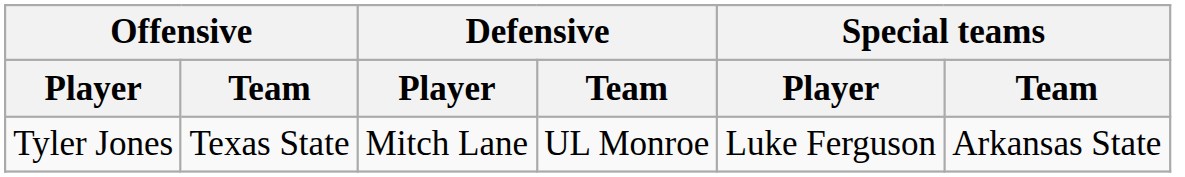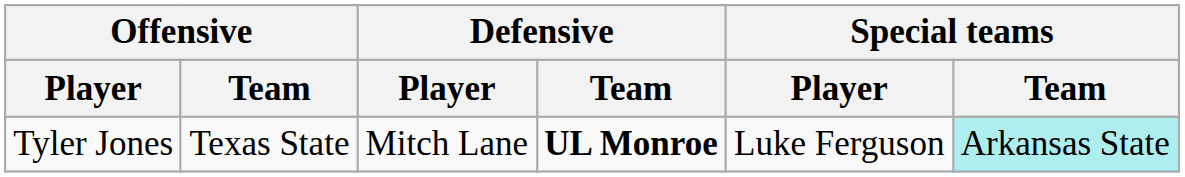(627, 143) normal -> (631, 143) bold
(1057, 143) no background -> (1065, 143) paleturquoise background
